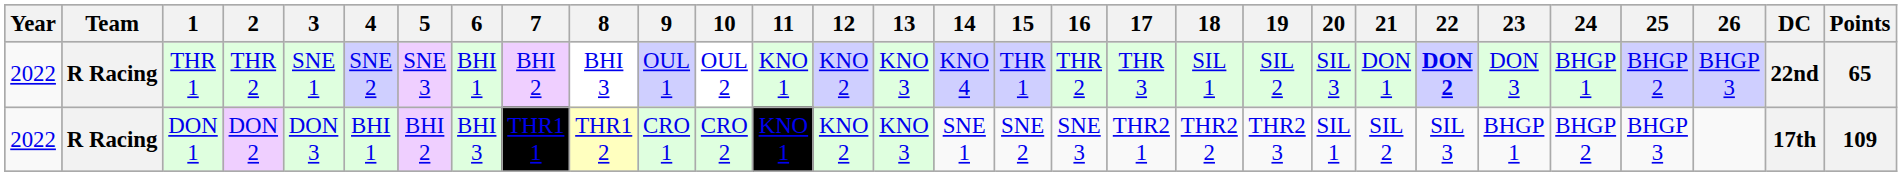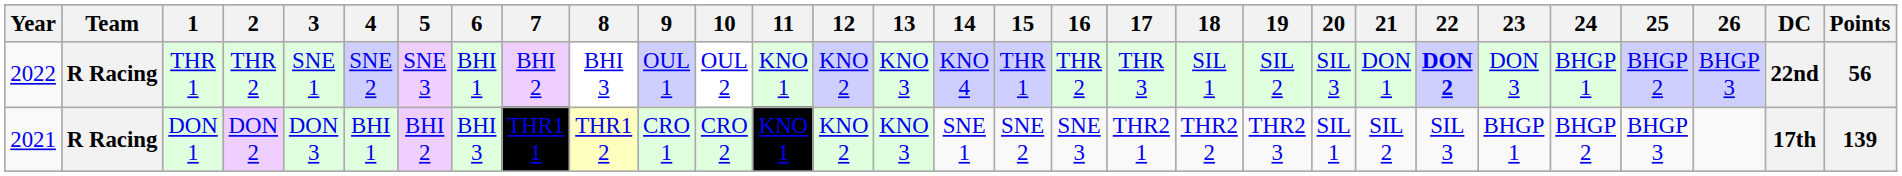(1860, 74) 65 -> (1860, 74) 56
(33, 138) 2022 -> (33, 138) 2021
(1860, 138) 109 -> (1860, 138) 139
